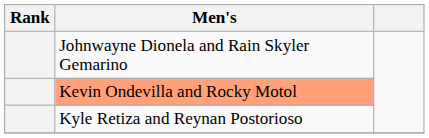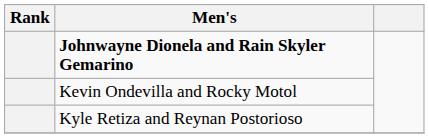(184, 54) normal -> (192, 54) bold
(178, 91) lightsalmon background -> (178, 91) no background
